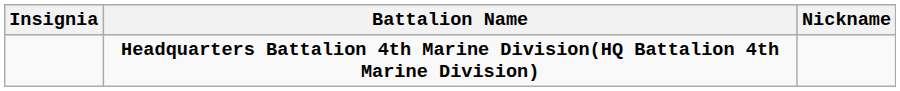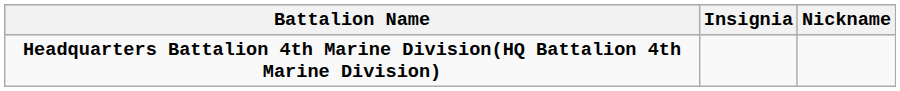columns swapped: (450, 20) <-> (54, 20)
